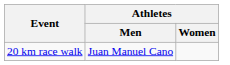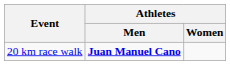(130, 51) normal -> (134, 51) bold
